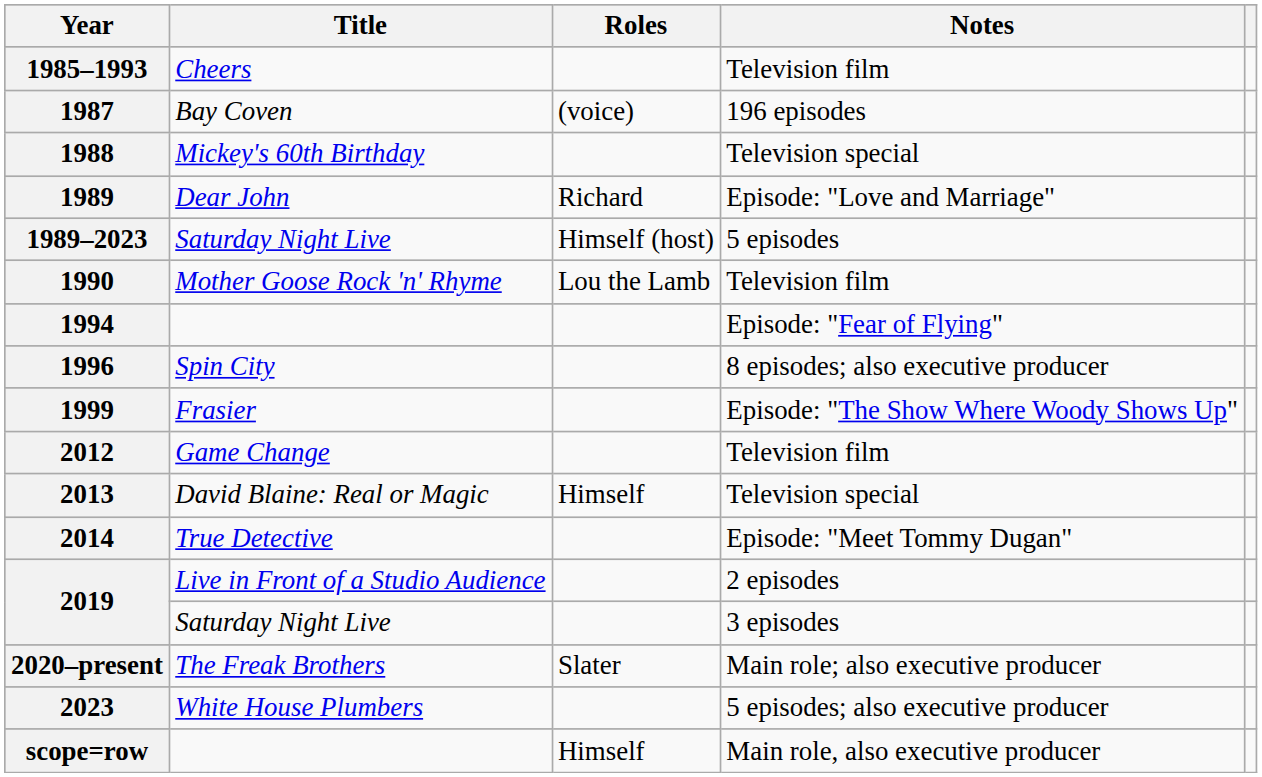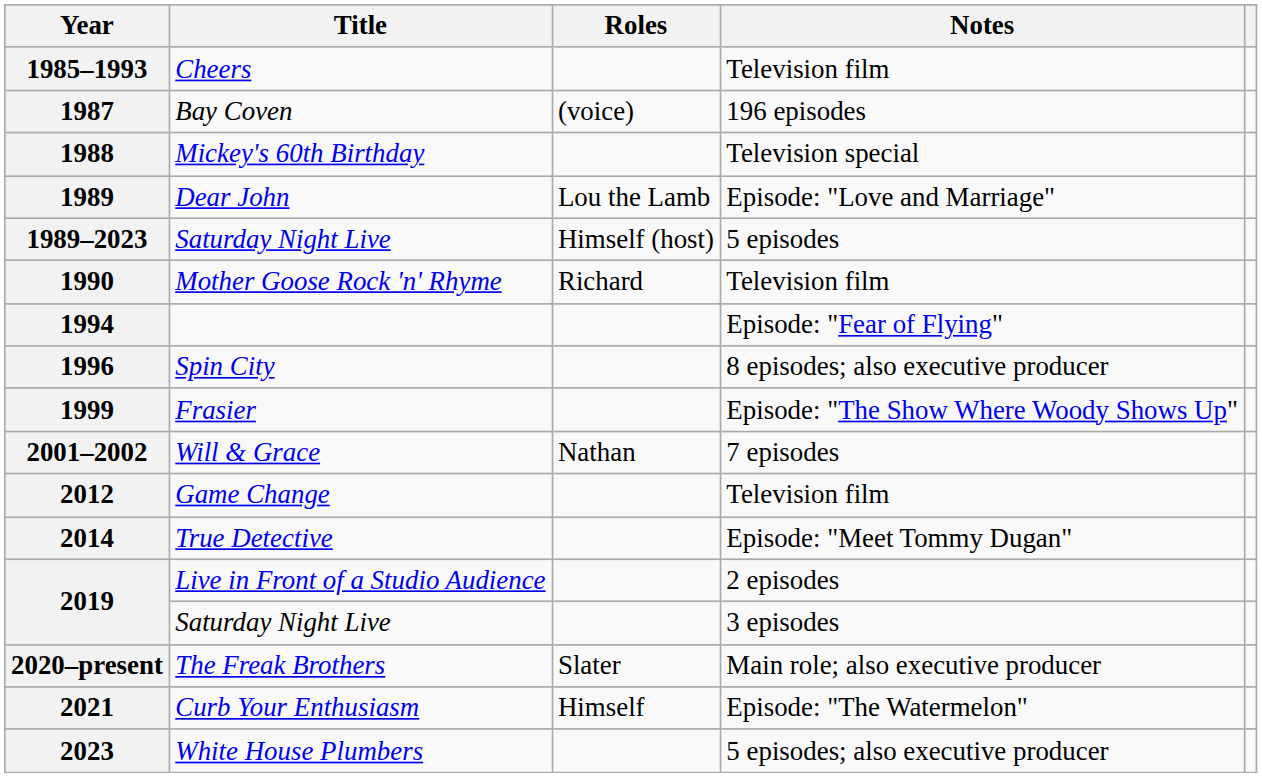(601, 196) Richard -> (634, 196) Lou the Lamb
(634, 281) Lou the Lamb -> (601, 281) Richard
+ row: (87, 452)
- row: (87, 494)
+ row: (87, 707)
- row: (87, 750)
